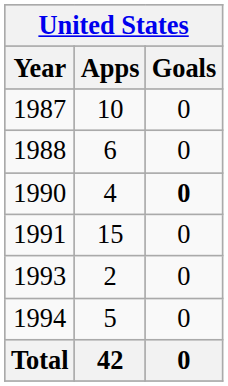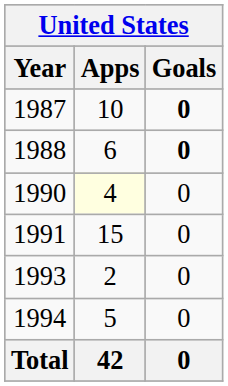(184, 109) normal -> (184, 109) bold
(184, 151) normal -> (184, 151) bold
(110, 192) no background -> (110, 192) lightyellow background
(184, 192) bold -> (184, 192) normal
